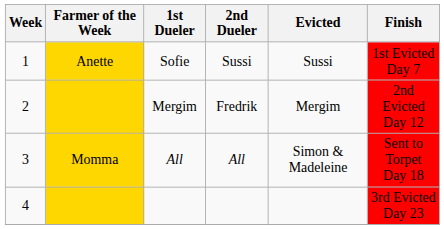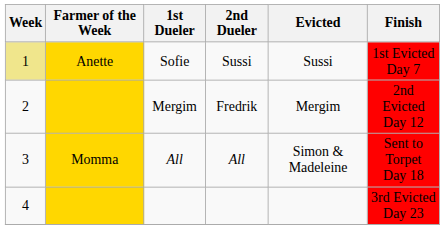(26, 61) no background -> (26, 61) khaki background
